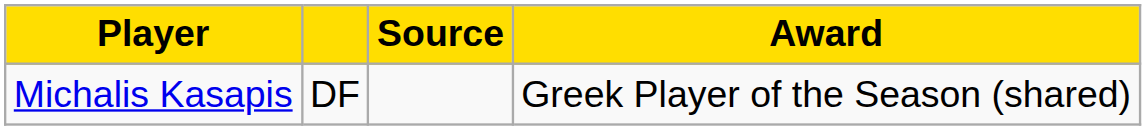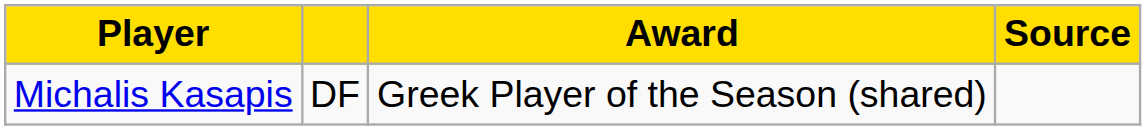columns swapped: (826, 34) <-> (441, 34)
